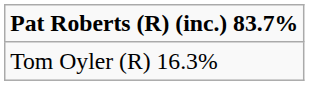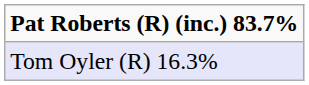(114, 60) no background -> (114, 60) lavender background
